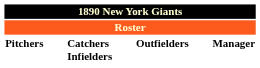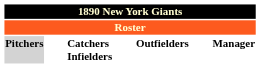(24, 43) no background -> (24, 43) lightgrey background
